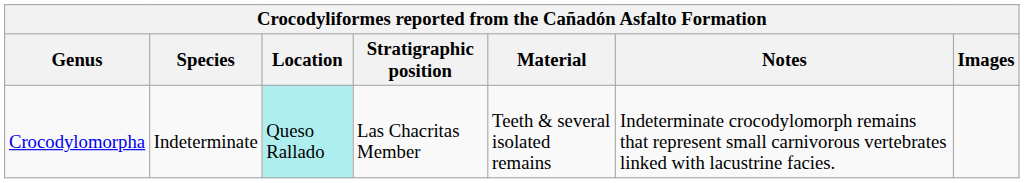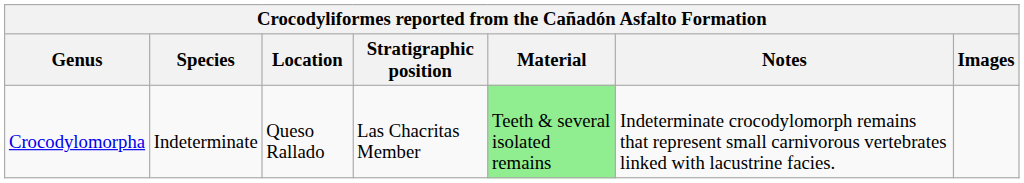(295, 141) paleturquoise background -> (295, 141) no background
(551, 141) no background -> (551, 141) lightgreen background
